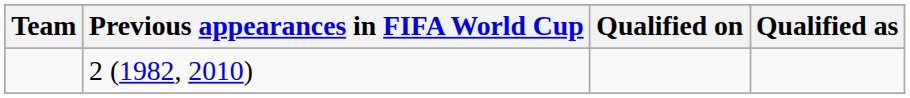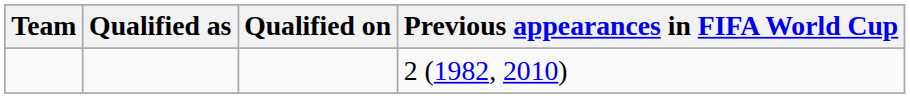columns swapped: (827, 26) <-> (336, 26)
